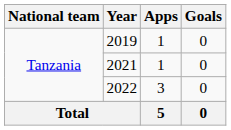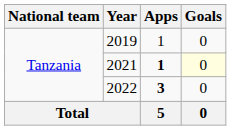(161, 64) normal -> (161, 64) bold
(203, 64) no background -> (203, 64) lightyellow background
(161, 88) normal -> (161, 88) bold
